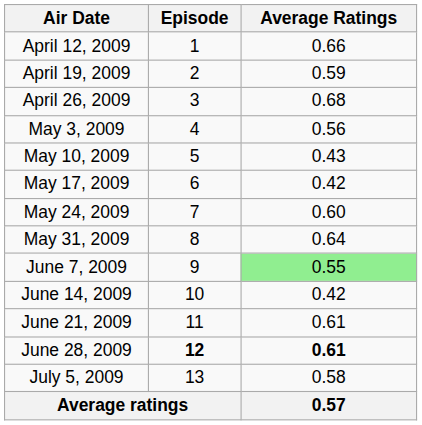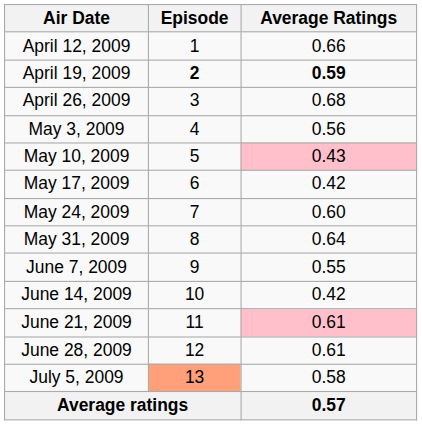(195, 73) normal -> (195, 73) bold
(329, 73) normal -> (329, 73) bold
(329, 156) no background -> (329, 156) pink background
(329, 267) lightgreen background -> (329, 267) no background
(329, 322) no background -> (329, 322) pink background
(195, 350) bold -> (195, 350) normal
(329, 350) bold -> (329, 350) normal
(195, 377) no background -> (195, 377) lightsalmon background
